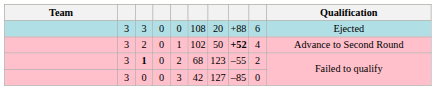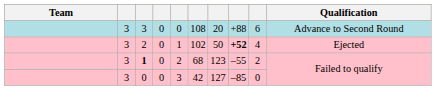(349, 28) Ejected -> (349, 28) Advance to Second Round
(349, 45) Advance to Second Round -> (349, 45) Ejected
